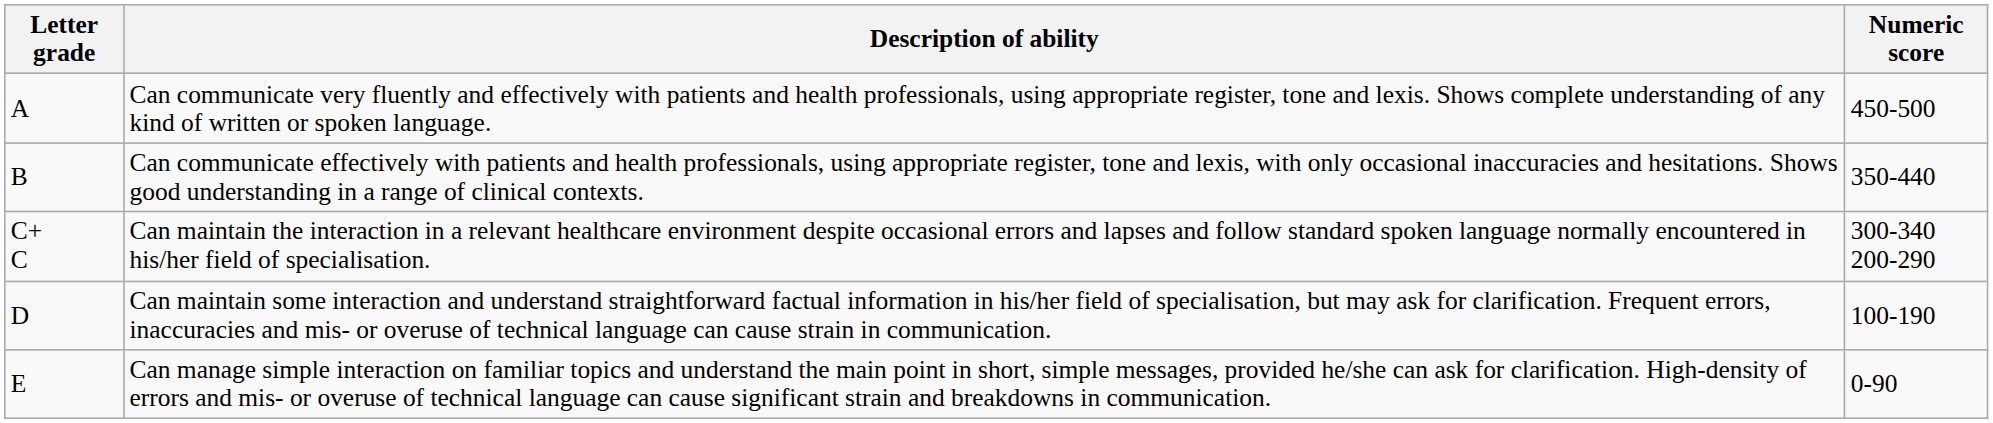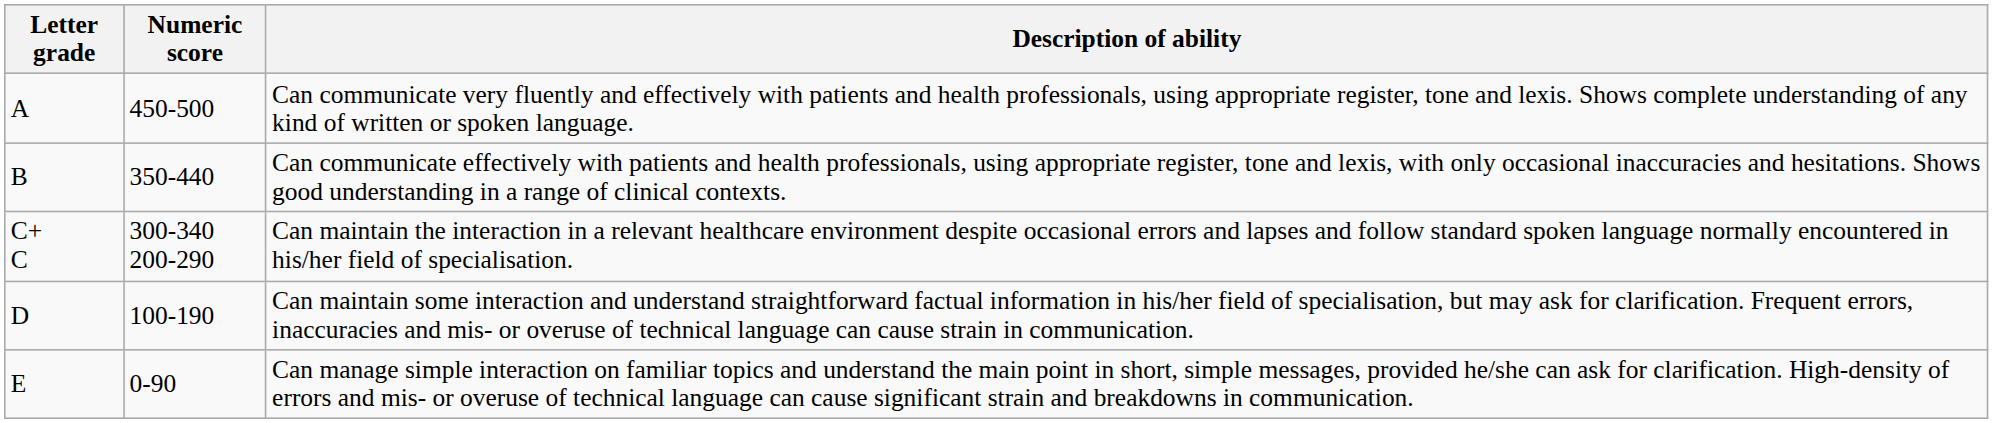columns swapped: (1916, 38) <-> (984, 38)
